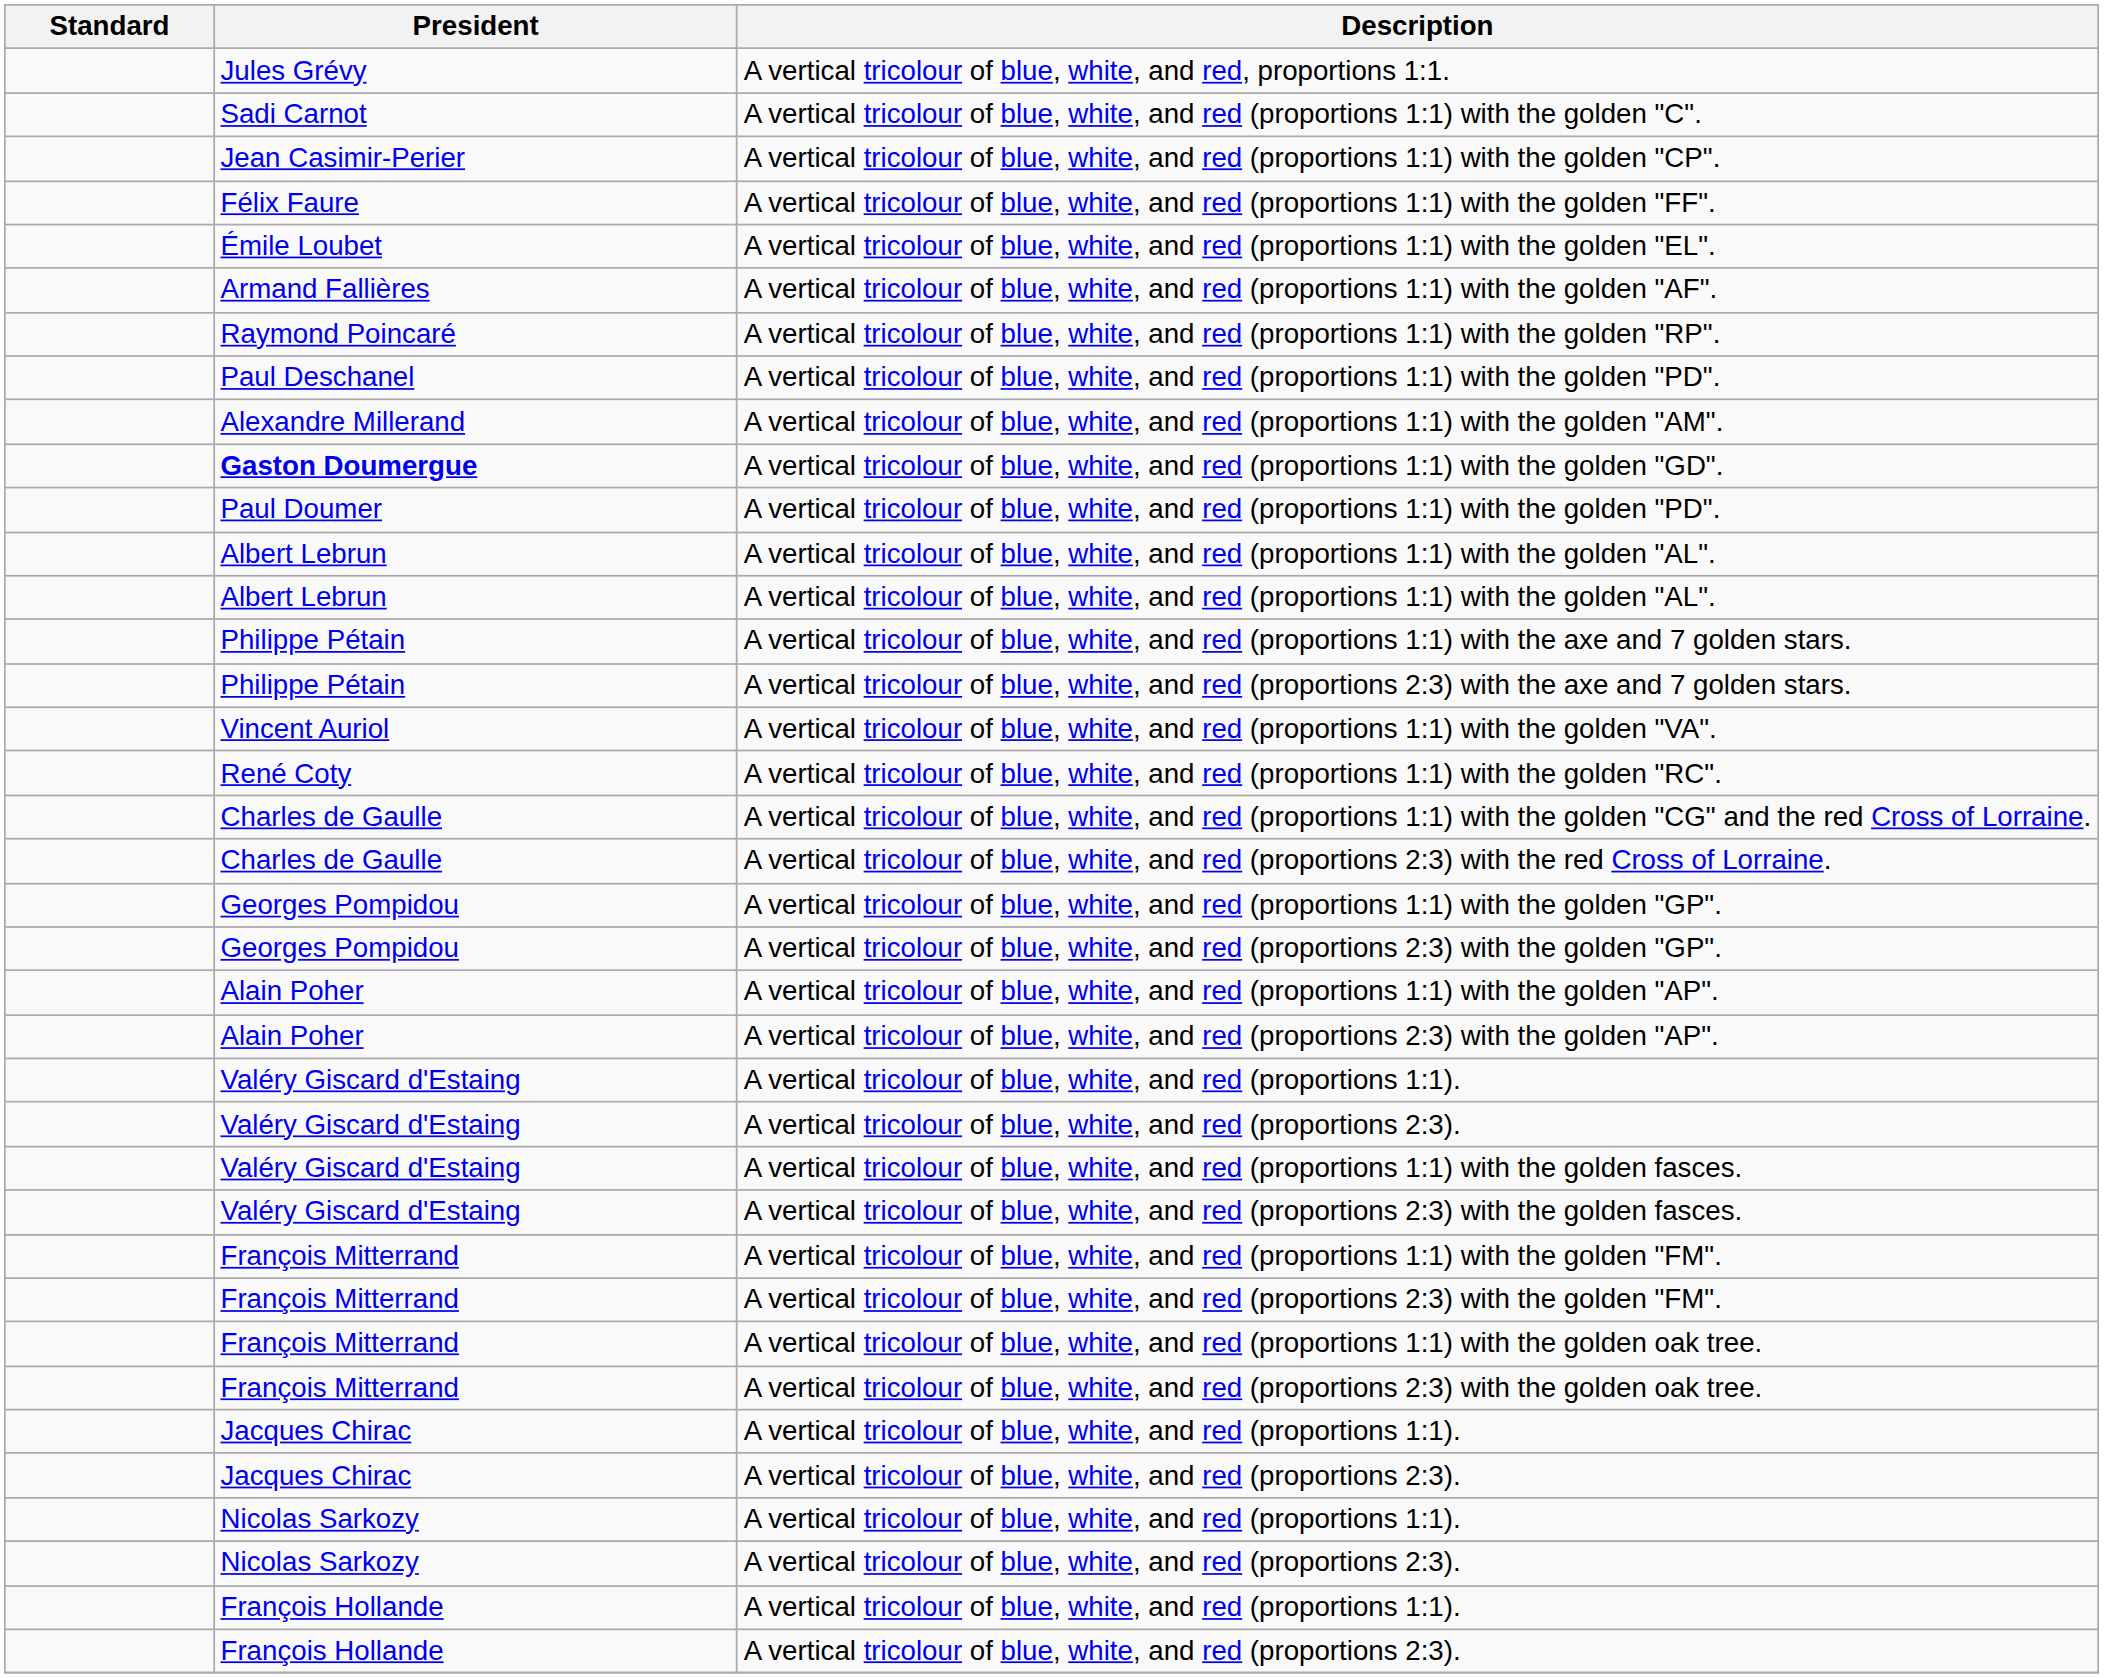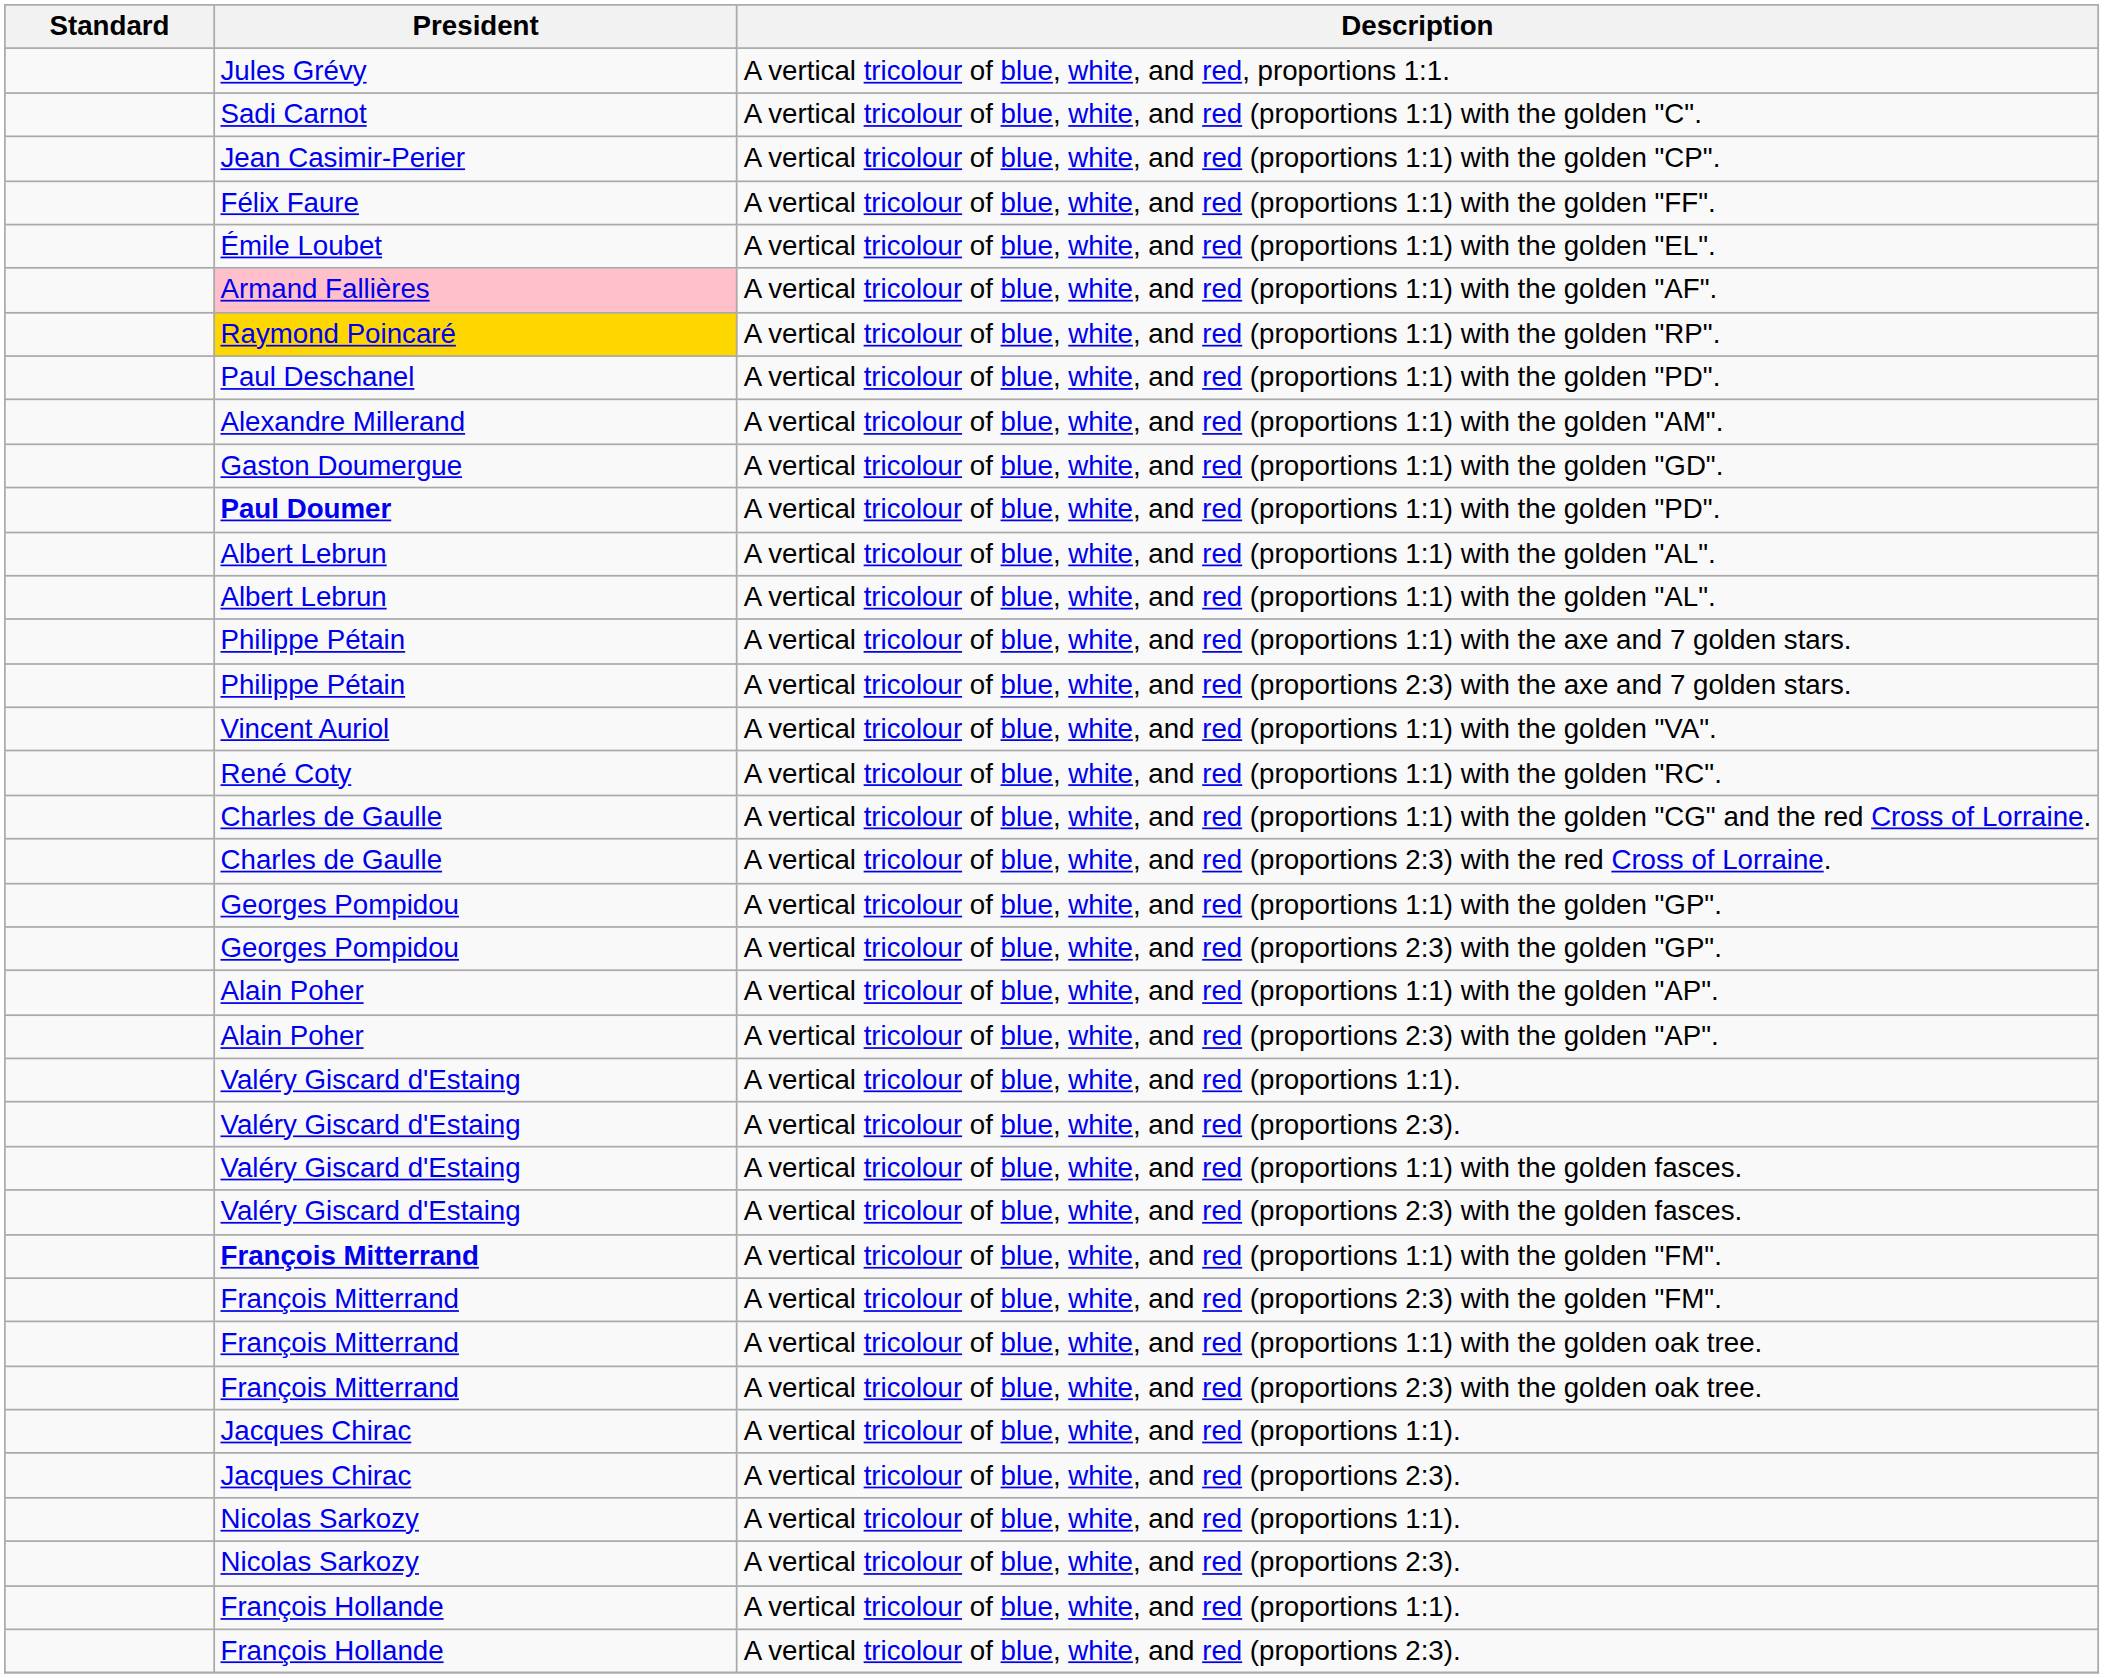(325, 289) no background -> (325, 289) pink background
(338, 333) no background -> (338, 333) gold background
(349, 465) bold -> (341, 465) normal
(301, 509) normal -> (306, 509) bold
(340, 1255) normal -> (350, 1255) bold
